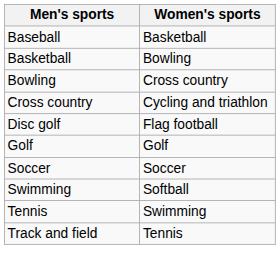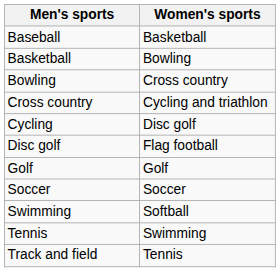+ row: (30, 124)
